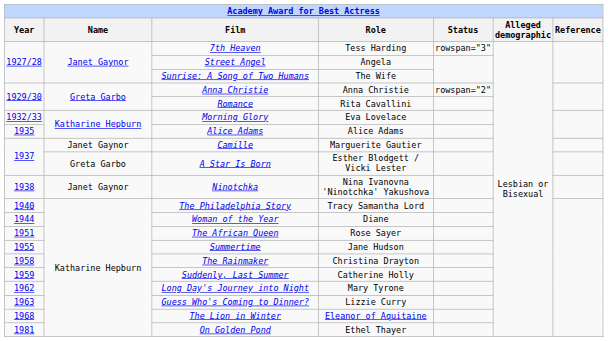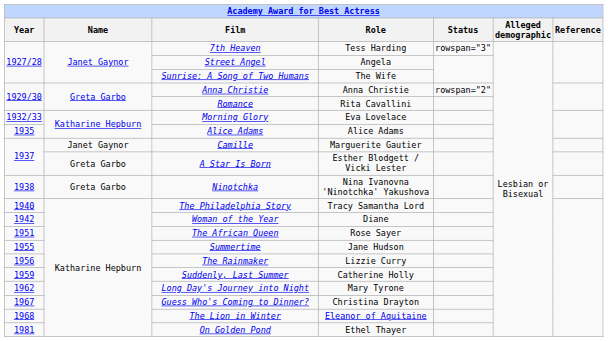(98, 187) Janet Gaynor -> (98, 187) Greta Garbo
(24, 219) 1944 -> (24, 219) 1942
(24, 261) 1958 -> (24, 261) 1956
(376, 261) Christina Drayton -> (376, 261) Lizzie Curry
(24, 302) 1963 -> (24, 302) 1967
(376, 302) Lizzie Curry -> (376, 302) Christina Drayton
